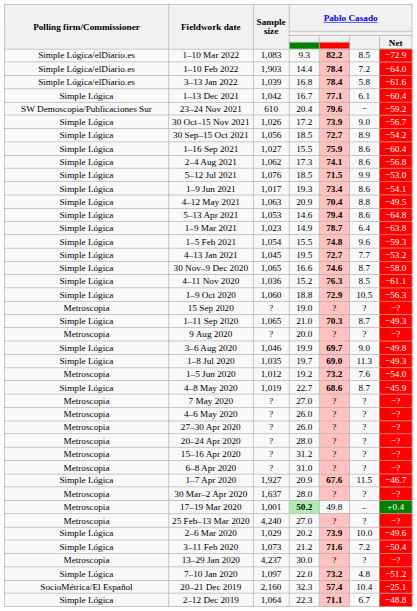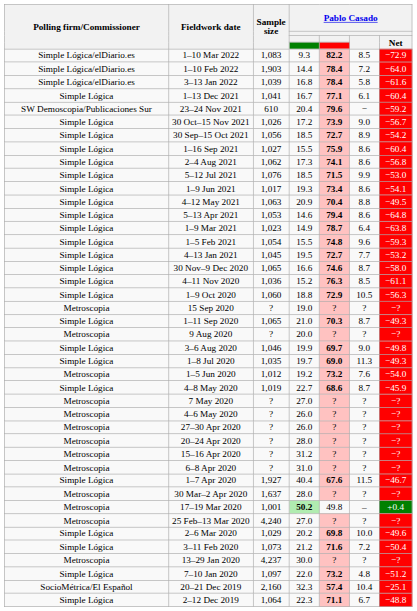(271, 96) 1,042 -> (271, 96) 1,041
(304, 481) 20.9 -> (304, 481) 40.4
(334, 534) 73.9 -> (334, 534) 69.8
